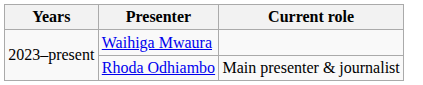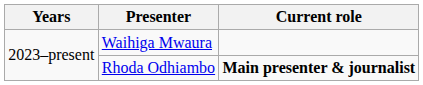(311, 67) normal -> (319, 67) bold
